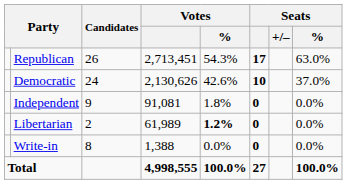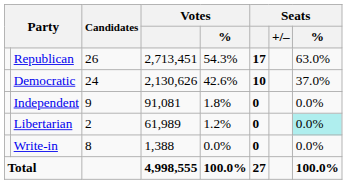(218, 124) bold -> (217, 124) normal
(310, 124) no background -> (310, 124) paleturquoise background
